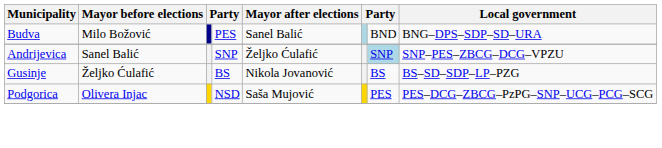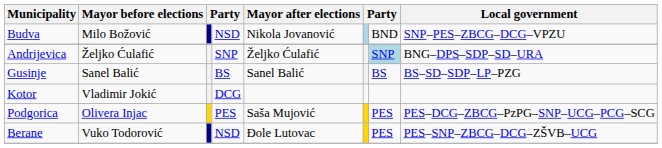(225, 34) PES -> (227, 34) NSD
(274, 34) Sanel Balić -> (291, 34) Nikola Jovanović
(472, 34) BNG–DPS–SDP–SD–URA -> (484, 34) SNP–PES–ZBCG–DCG–VPZU
(110, 53) Sanel Balić -> (118, 53) Željko Ćulafić
(483, 53) SNP–PES–ZBCG–DCG–VPZU -> (473, 53) BNG–DPS–SDP–SD–URA
(118, 73) Željko Ćulafić -> (110, 73) Sanel Balić
(289, 73) Nikola Jovanović -> (275, 73) Sanel Balić
+ row: (22, 93)
(227, 93) NSD -> (225, 113) PES
+ row: (25, 133)
